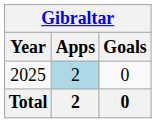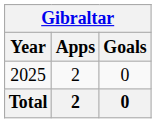(75, 74) lightblue background -> (75, 74) no background
